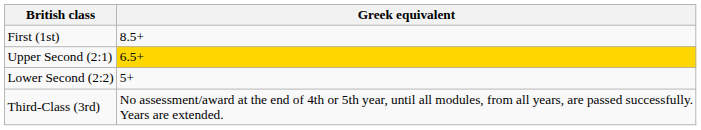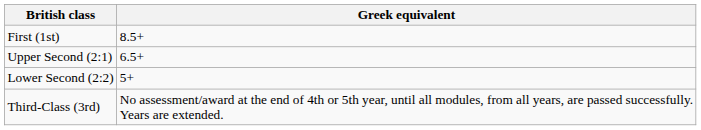(132, 57) gold background -> (132, 57) no background
